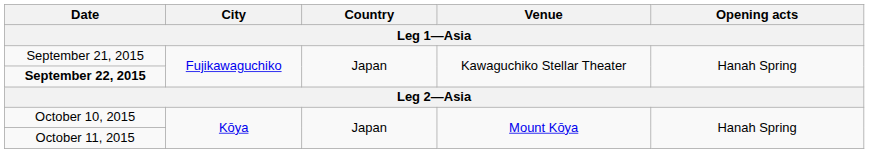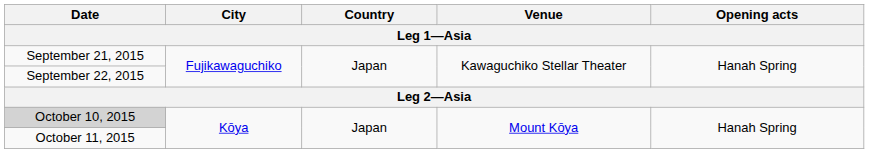(85, 76) bold -> (85, 76) normal
(85, 117) no background -> (85, 117) lightgrey background
